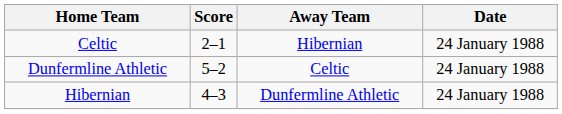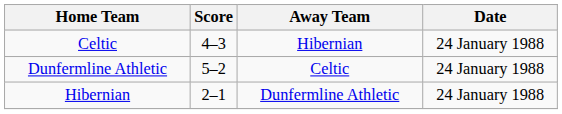(214, 43) 2–1 -> (214, 43) 4–3
(214, 95) 4–3 -> (214, 95) 2–1
